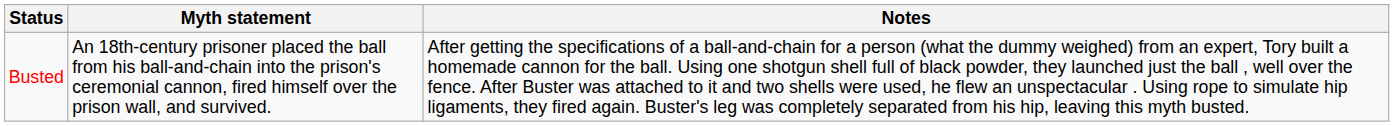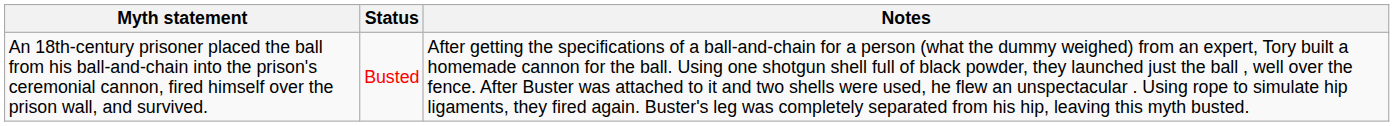columns swapped: (246, 18) <-> (36, 18)
